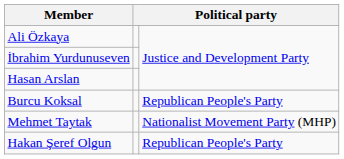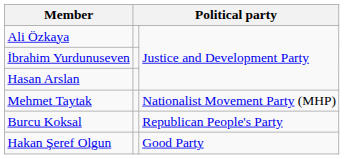rows swapped: (45, 100) <-> (50, 121)
(212, 143) Republican People's Party -> (173, 143) Good Party
